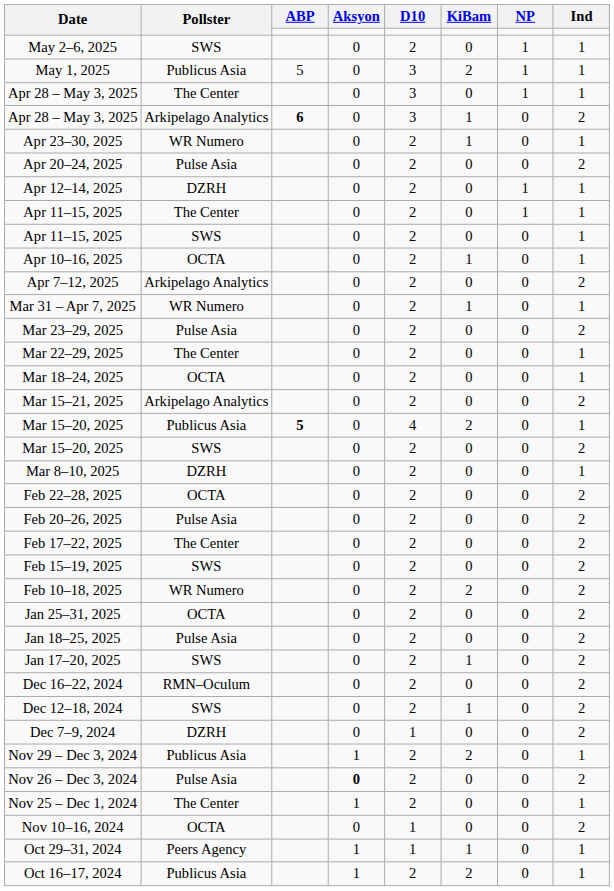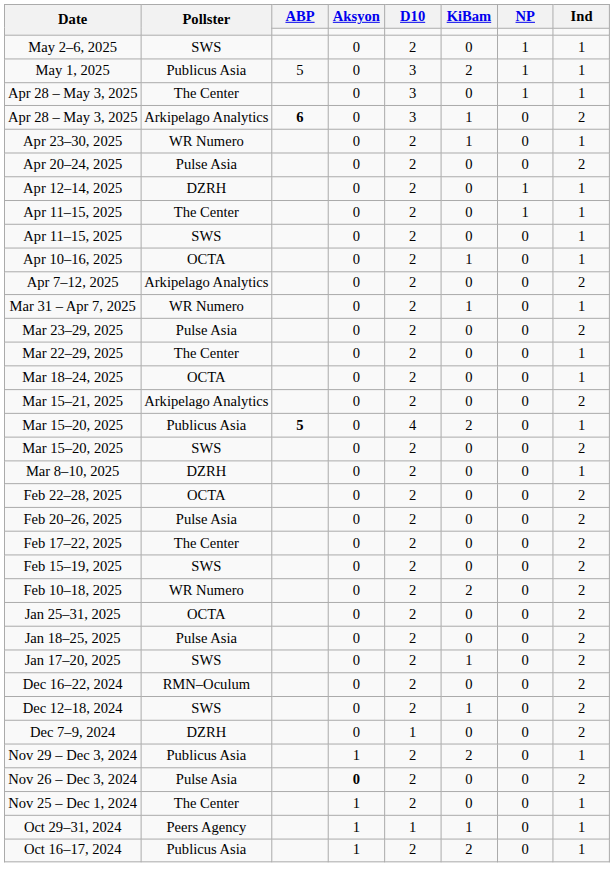- row: (73, 826)
